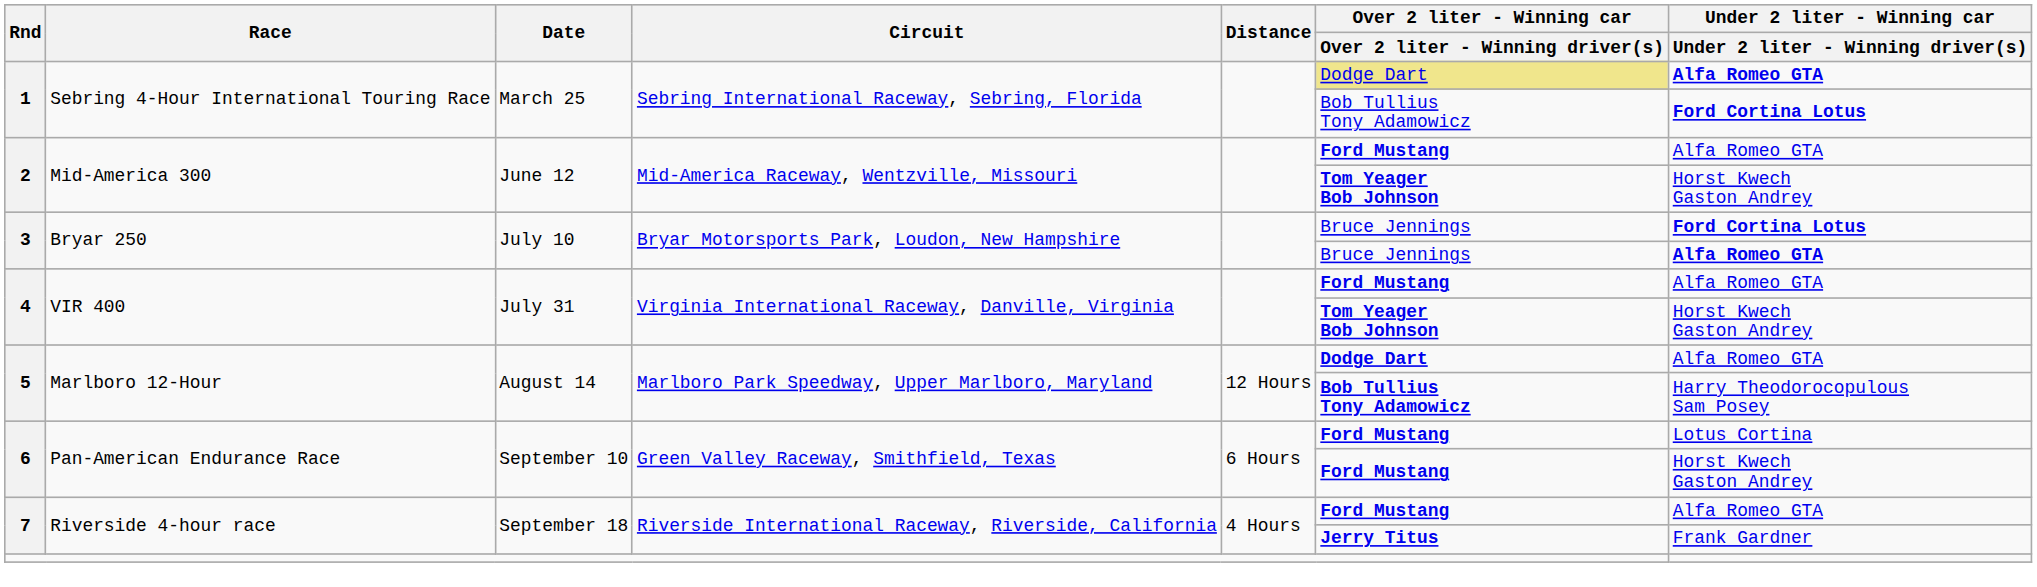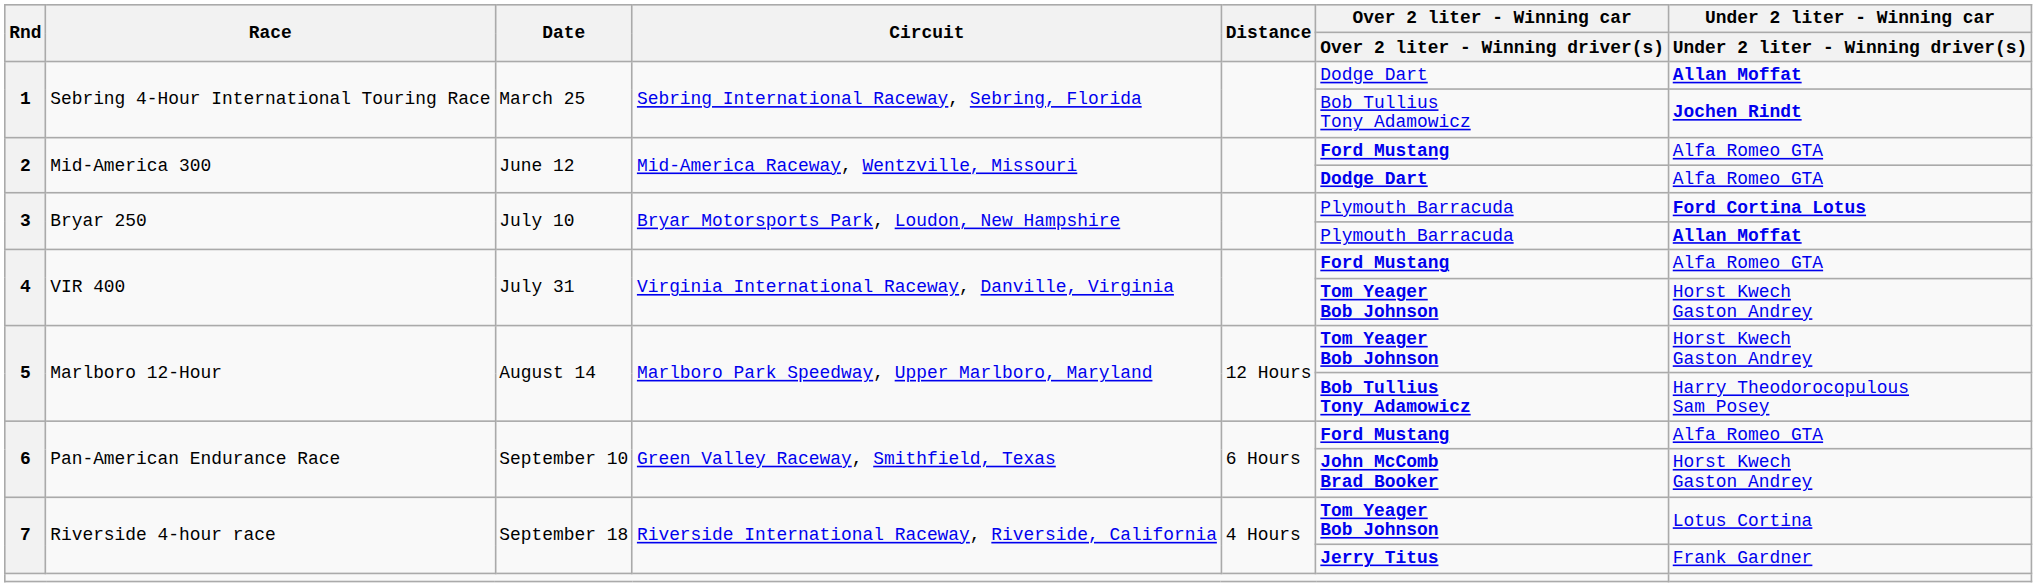(1374, 75) khaki background -> (1374, 75) no background
(1748, 75) Alfa Romeo GTA -> (1737, 75) Allan Moffat
(1769, 113) Ford Cortina Lotus -> (1737, 113) Jochen Rindt
(1379, 189) Tom Yeager Bob Johnson -> (1374, 179) Dodge Dart
(1743, 189) Horst Kwech Gaston Andrey -> (1748, 179) Alfa Romeo GTA
(1396, 227) Bruce Jennings -> (1417, 208) Plymouth Barracuda
(1396, 255) Bruce Jennings -> (1417, 236) Plymouth Barracuda
(1748, 255) Alfa Romeo GTA -> (1737, 236) Allan Moffat
(1374, 359) Dodge Dart -> (1379, 350) Tom Yeager Bob Johnson
(1748, 359) Alfa Romeo GTA -> (1743, 350) Horst Kwech Gaston Andrey
(1743, 435) Lotus Cortina -> (1748, 435) Alfa Romeo GTA
(1385, 473) Ford Mustang -> (1379, 473) John McComb Brad Booker
(1385, 511) Ford Mustang -> (1379, 521) Tom Yeager Bob Johnson
(1748, 511) Alfa Romeo GTA -> (1743, 521) Lotus Cortina
